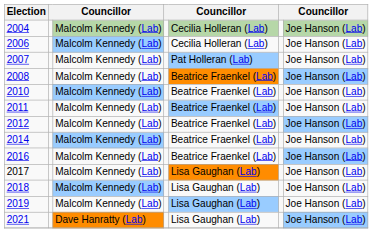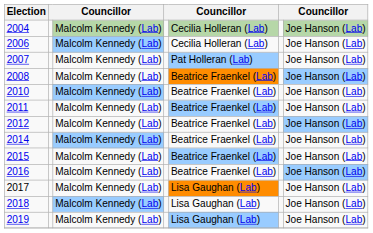+ row: (18, 156)
- row: (18, 220)
